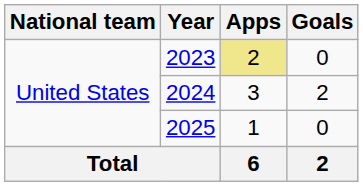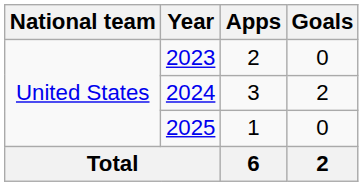(253, 57) khaki background -> (253, 57) no background
